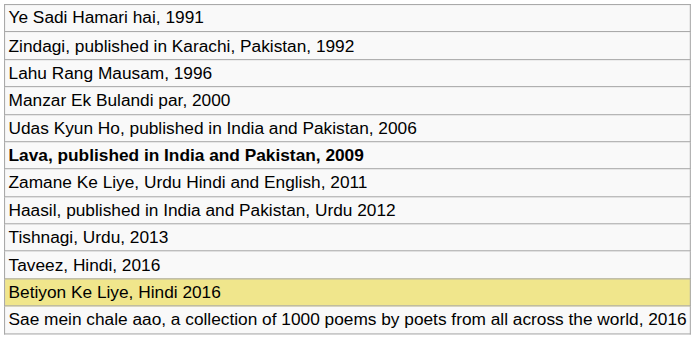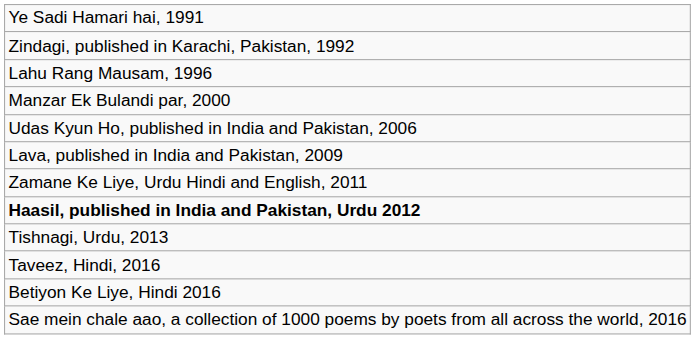(186, 155) bold -> (176, 155) normal
(202, 210) normal -> (214, 210) bold
(115, 292) khaki background -> (115, 292) no background
